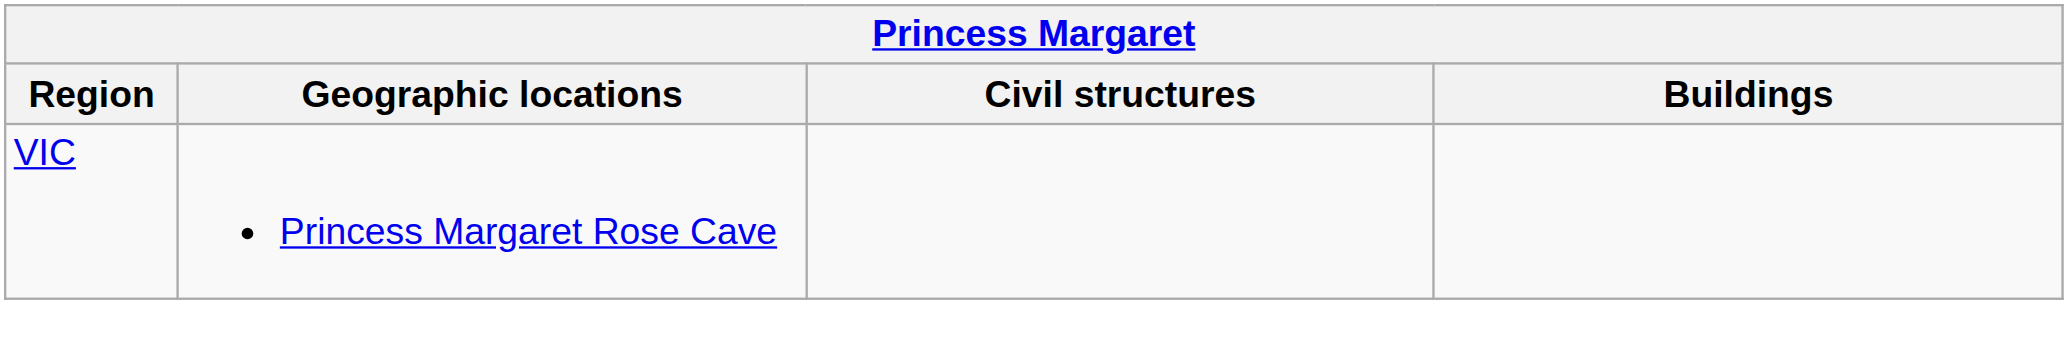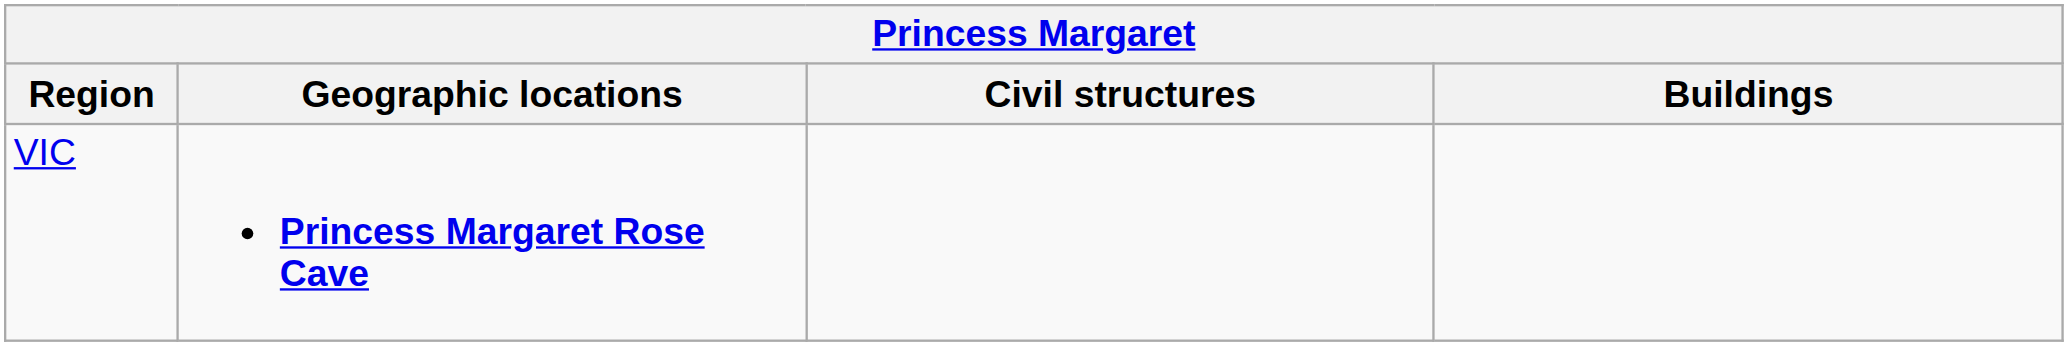(492, 232) normal -> (492, 253) bold
